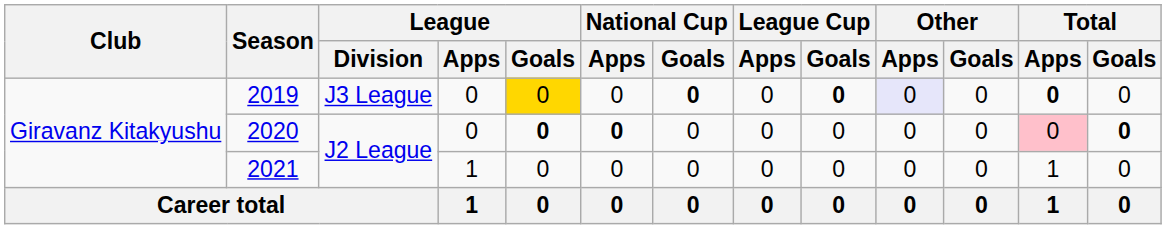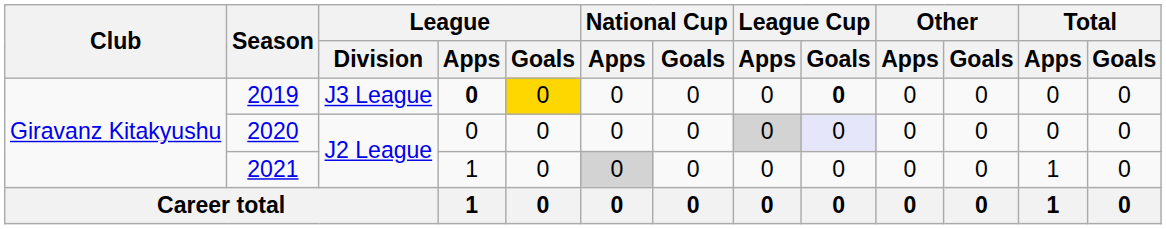(472, 95) normal -> (472, 95) bold
(693, 95) bold -> (693, 95) normal
(910, 95) lavender background -> (910, 95) no background
(1053, 95) bold -> (1053, 95) normal
(543, 132) bold -> (543, 132) normal
(617, 132) bold -> (617, 132) normal
(767, 132) no background -> (767, 132) lightgrey background
(839, 132) no background -> (839, 132) lavender background
(1053, 132) pink background -> (1053, 132) no background
(1124, 132) bold -> (1124, 132) normal
(617, 168) no background -> (617, 168) lightgrey background
